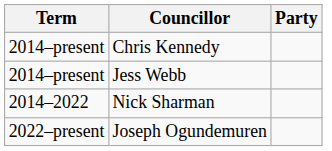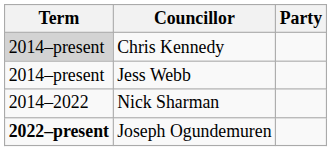(56, 46) no background -> (56, 46) lightgrey background
(56, 131) normal -> (59, 131) bold
